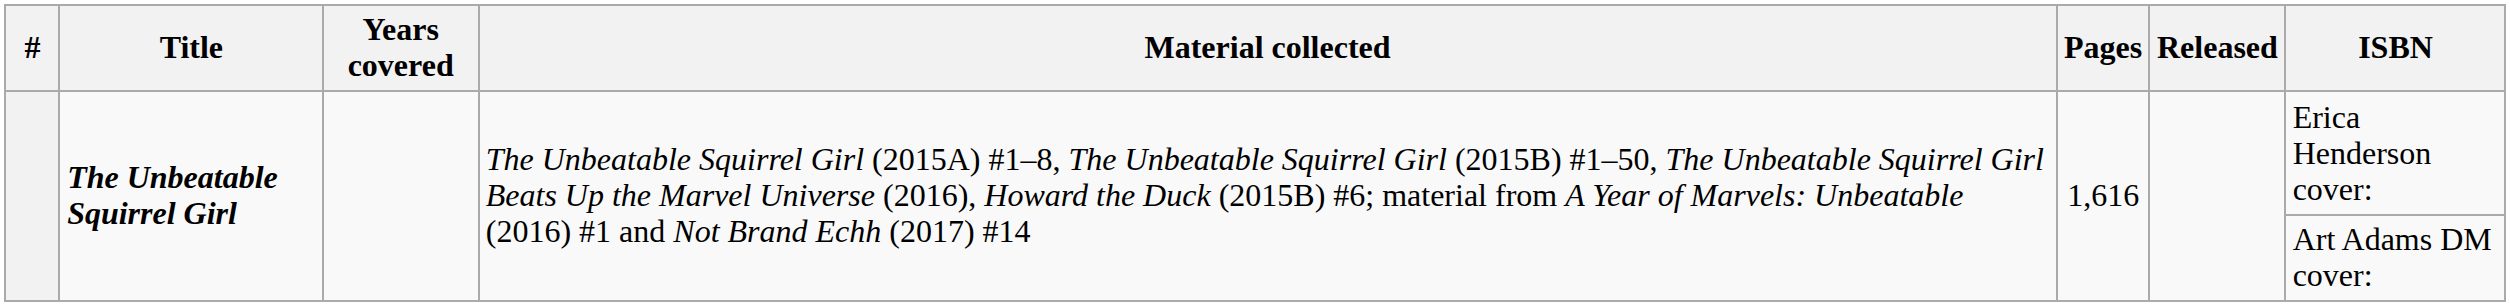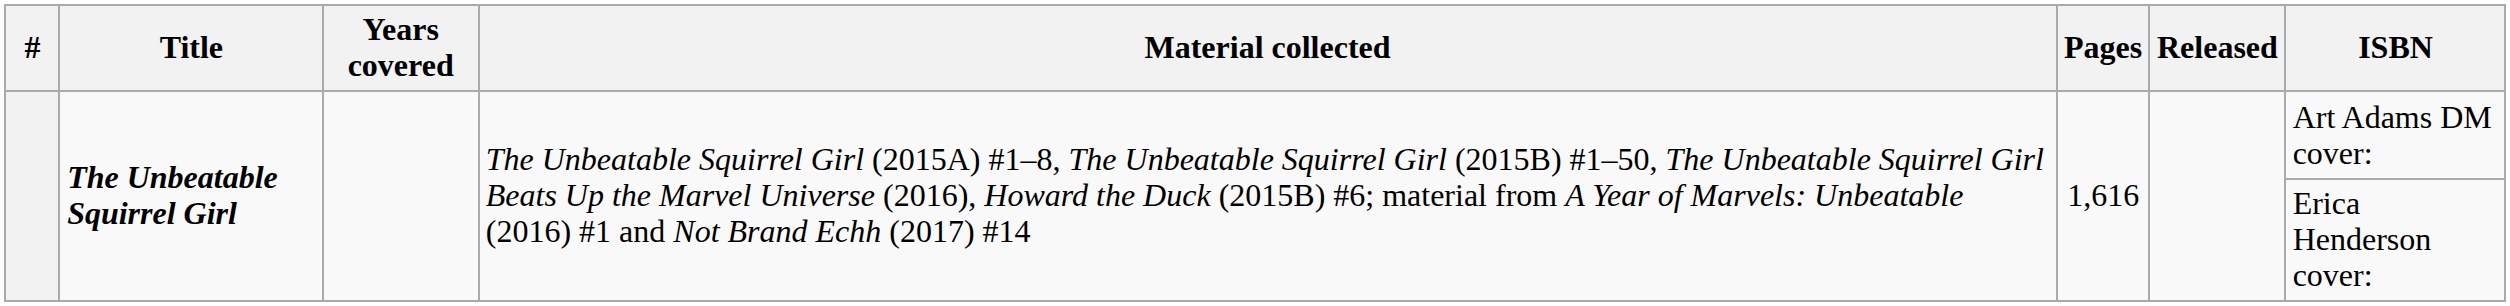(2362, 152) Erica Henderson cover: -> (2392, 134) Art Adams DM cover:
(2392, 257) Art Adams DM cover: -> (2362, 239) Erica Henderson cover:
